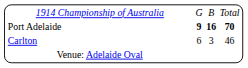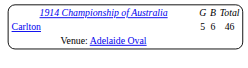- row: (35, 27)
(199, 41) 6 -> (203, 27) 5
(211, 41) 3 -> (213, 27) 6
